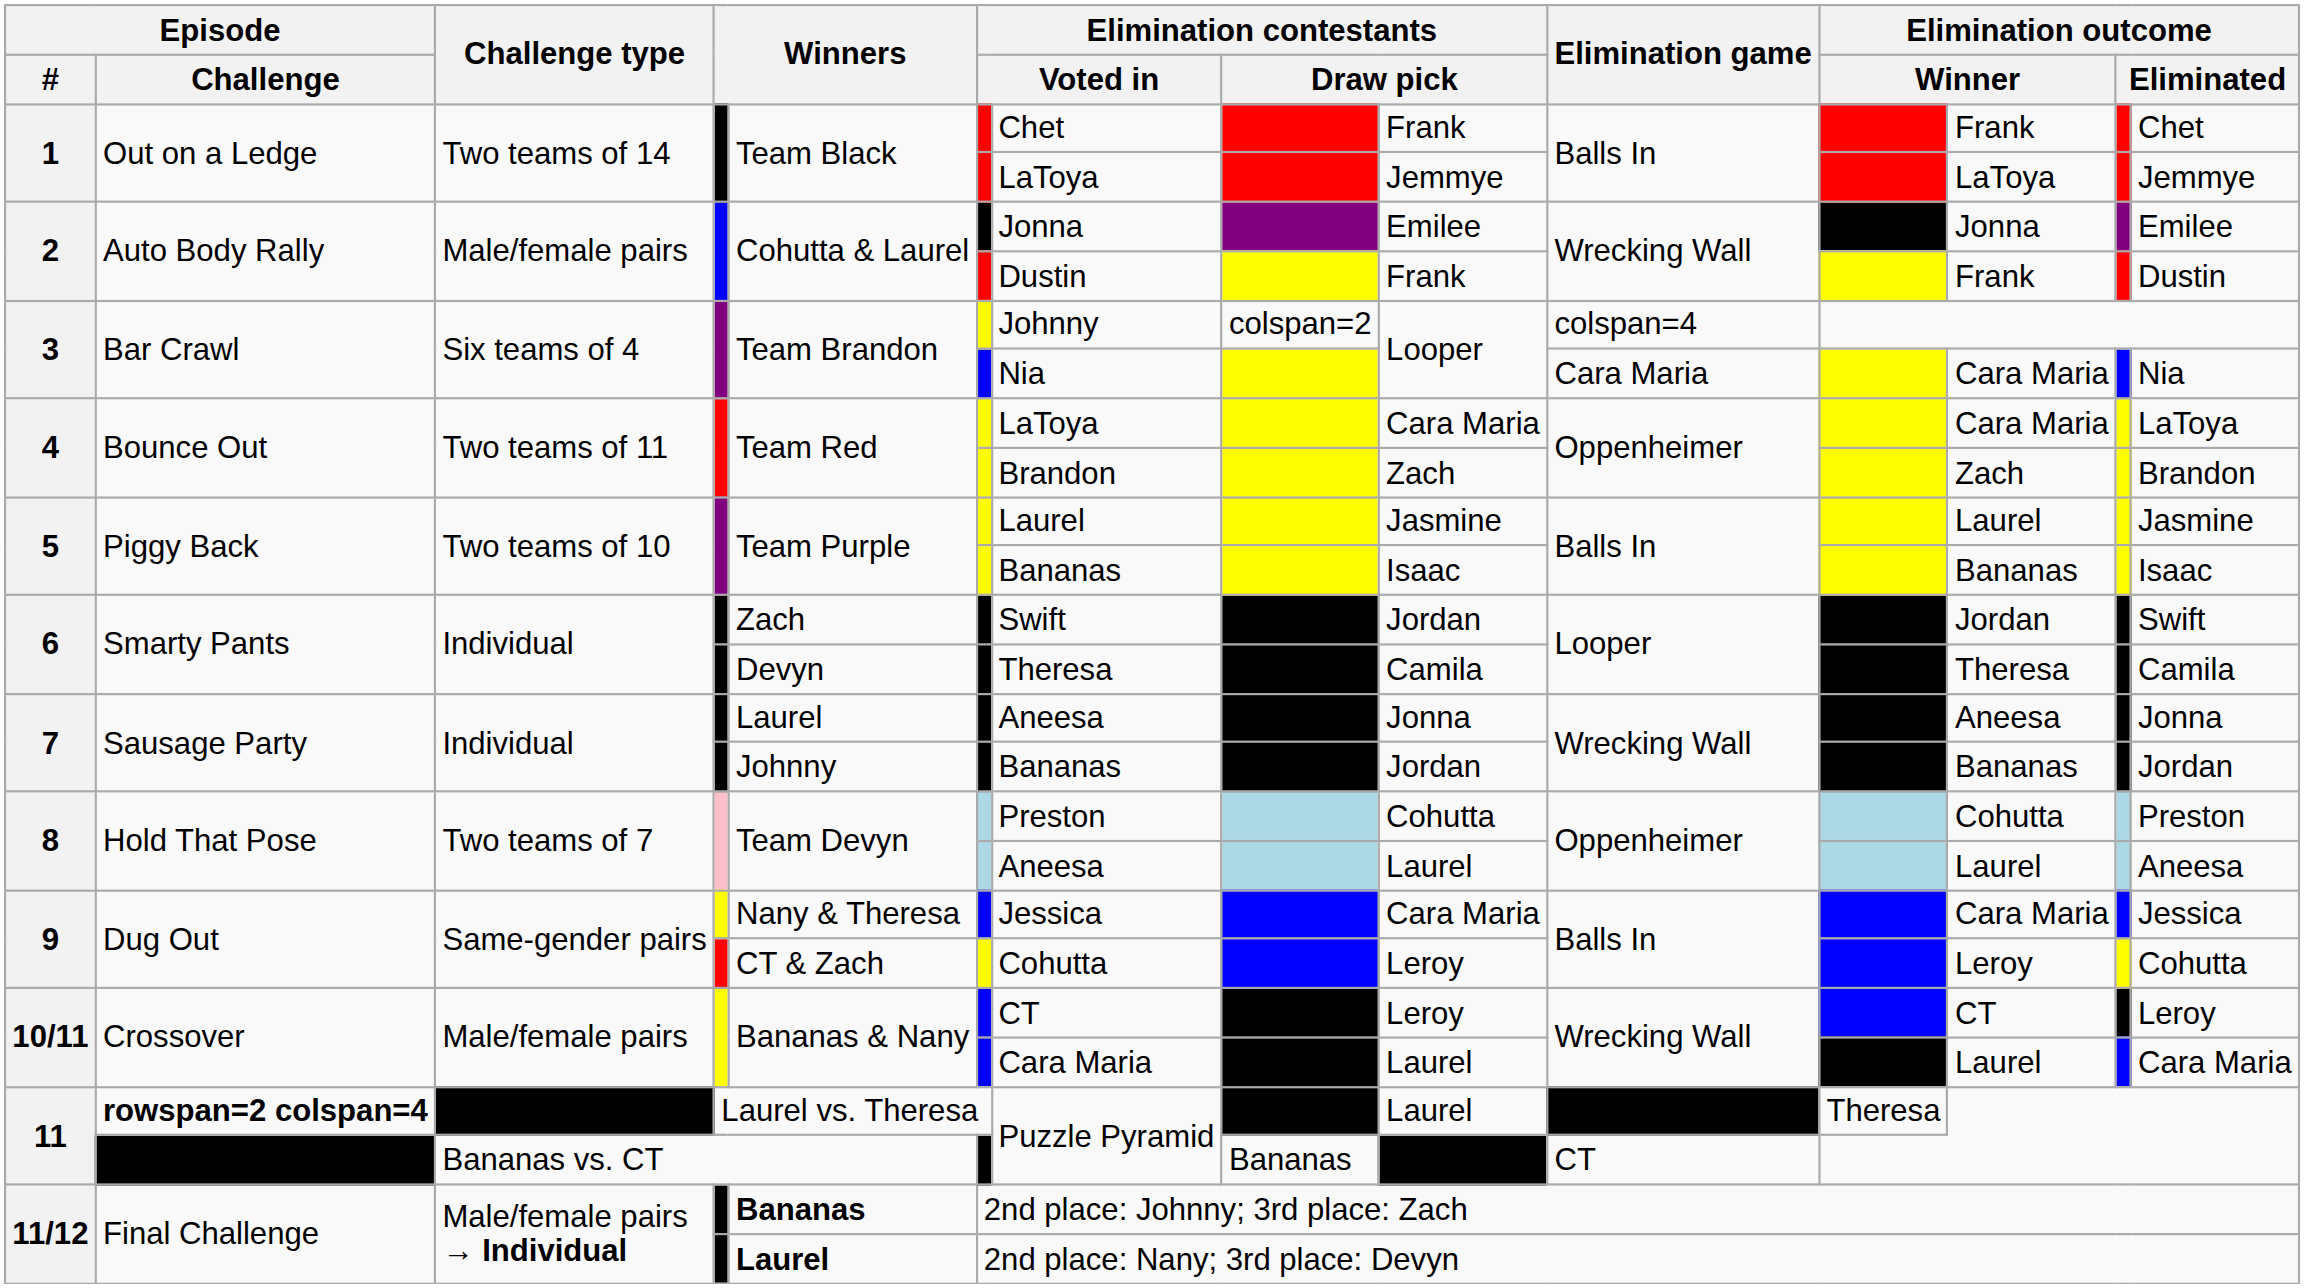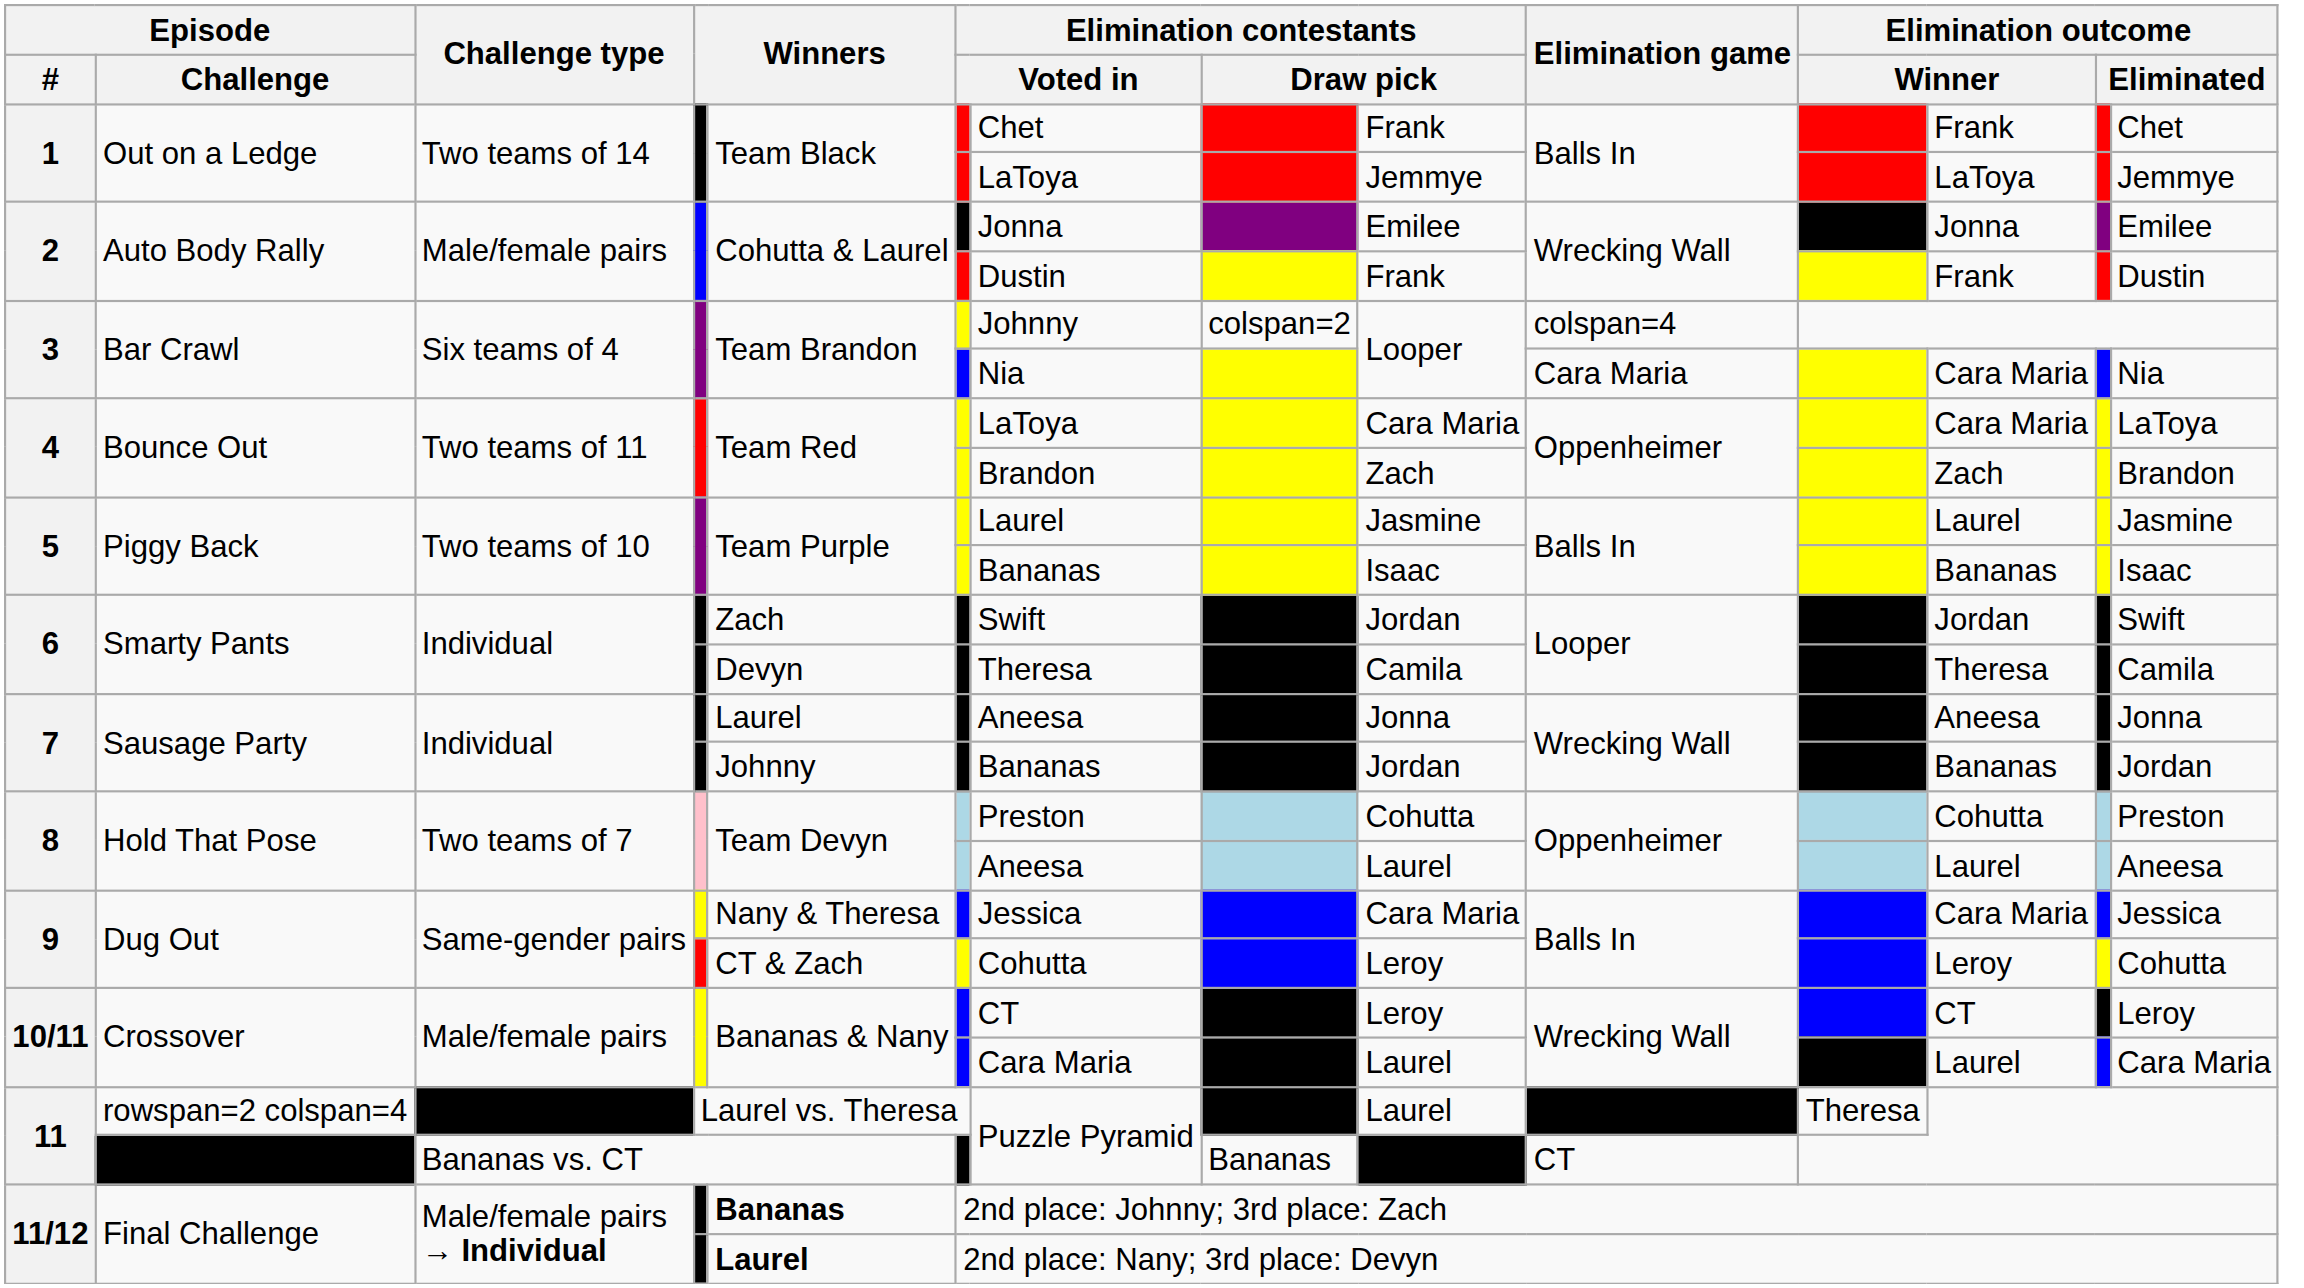(265, 1111) bold -> (255, 1111) normal
